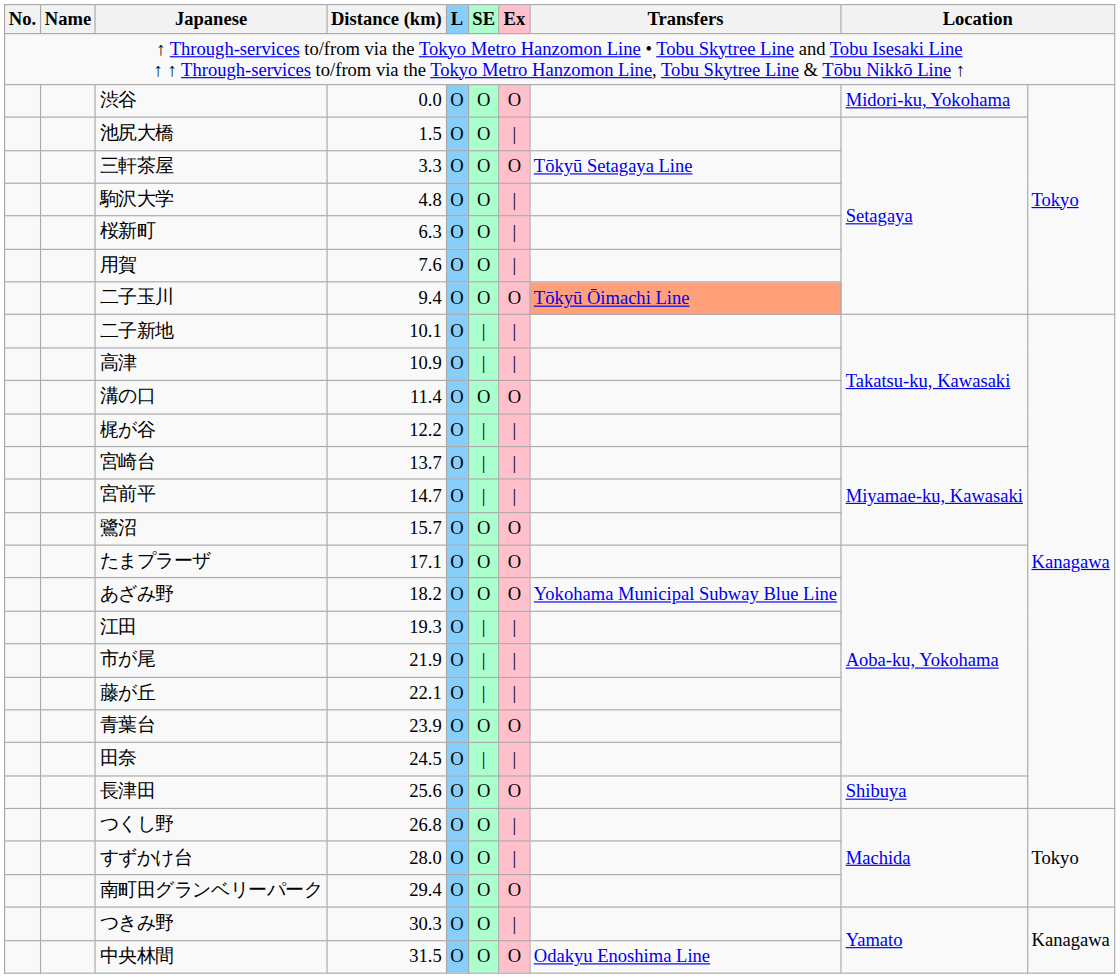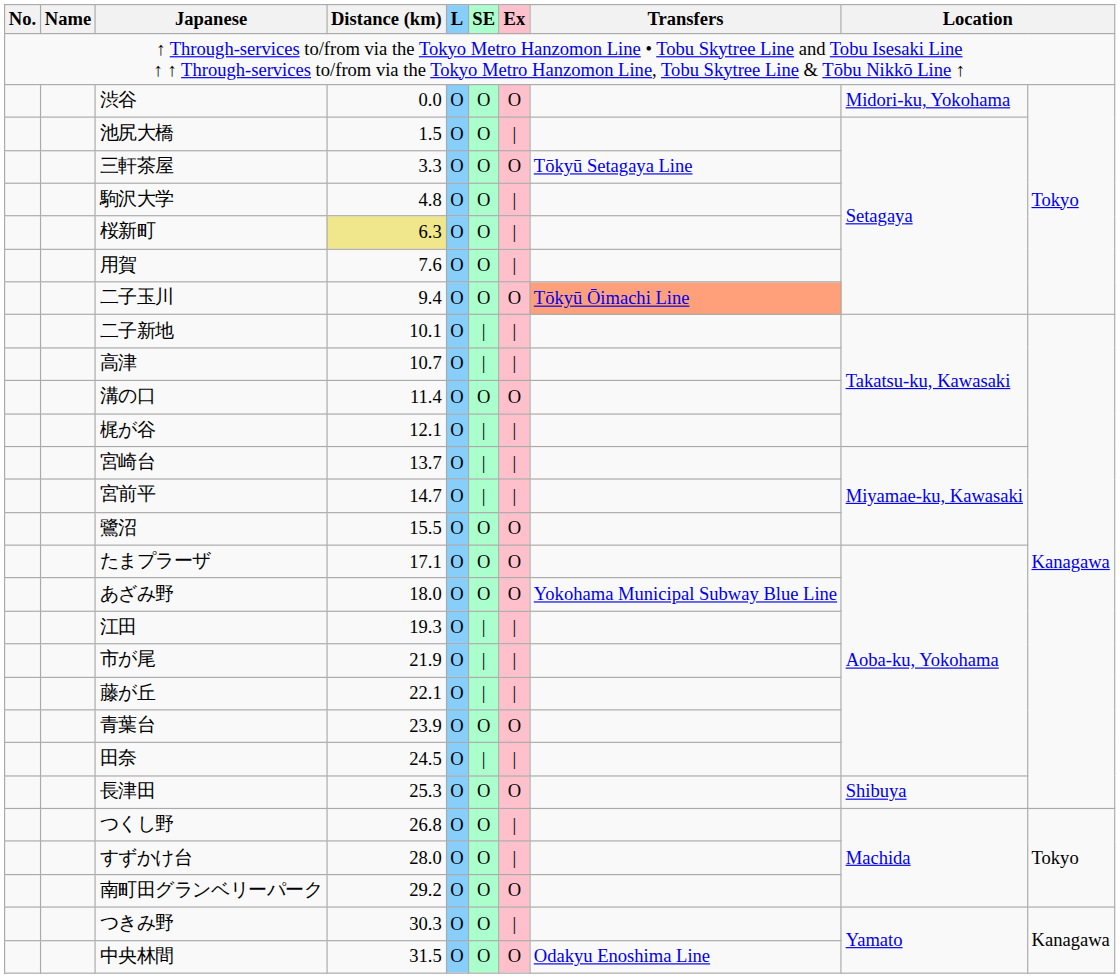(430, 232) no background -> (430, 232) khaki background
(426, 364) 10.9 -> (426, 364) 10.7
(426, 429) 12.2 -> (426, 429) 12.1
(426, 528) 15.7 -> (426, 528) 15.5
(426, 594) 18.2 -> (426, 594) 18.0
(426, 791) 25.6 -> (426, 791) 25.3
(426, 890) 29.4 -> (426, 890) 29.2
